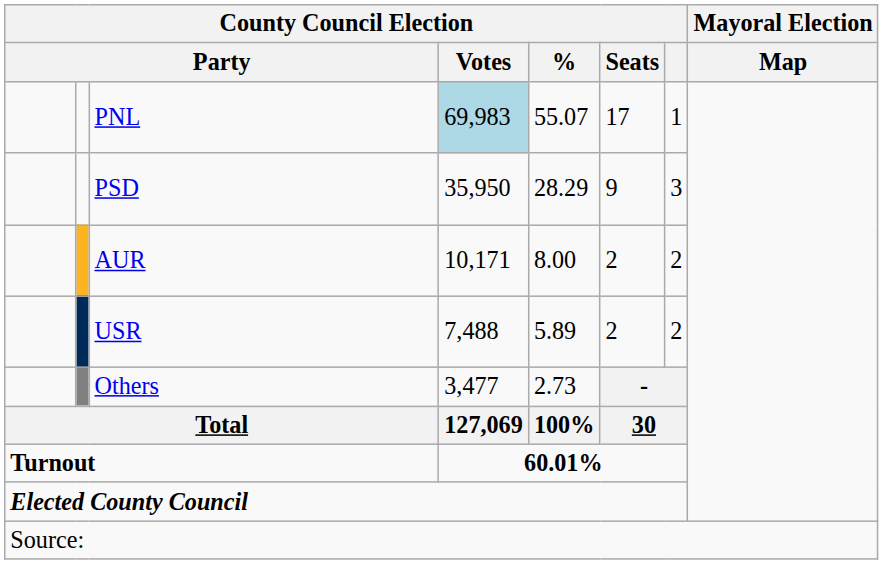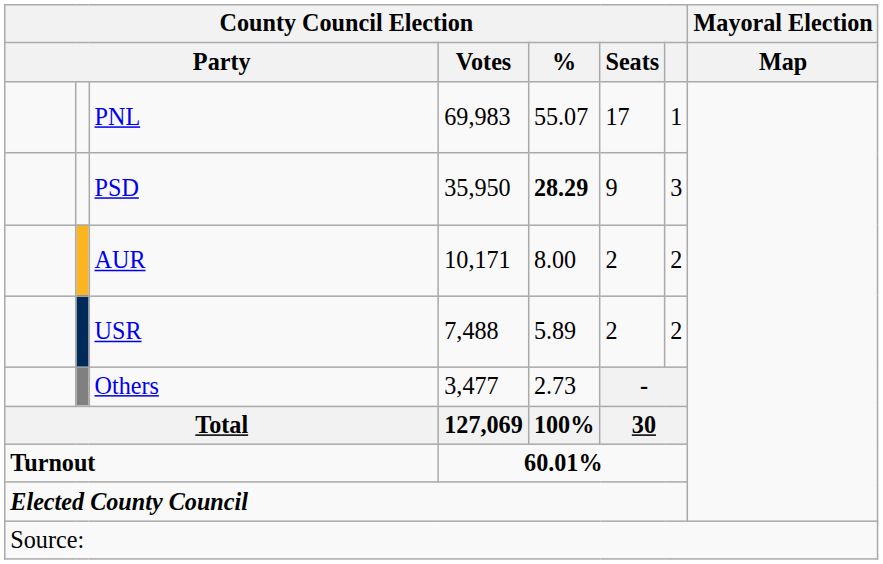(477, 116) lightblue background -> (477, 116) no background
(561, 188) normal -> (561, 188) bold
